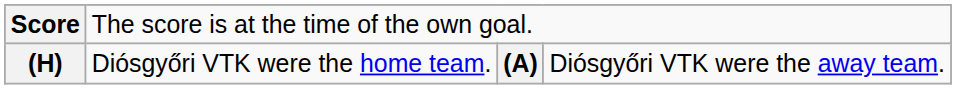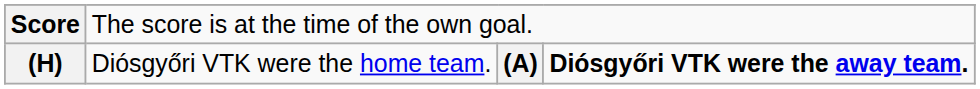(747, 63) normal -> (759, 63) bold
